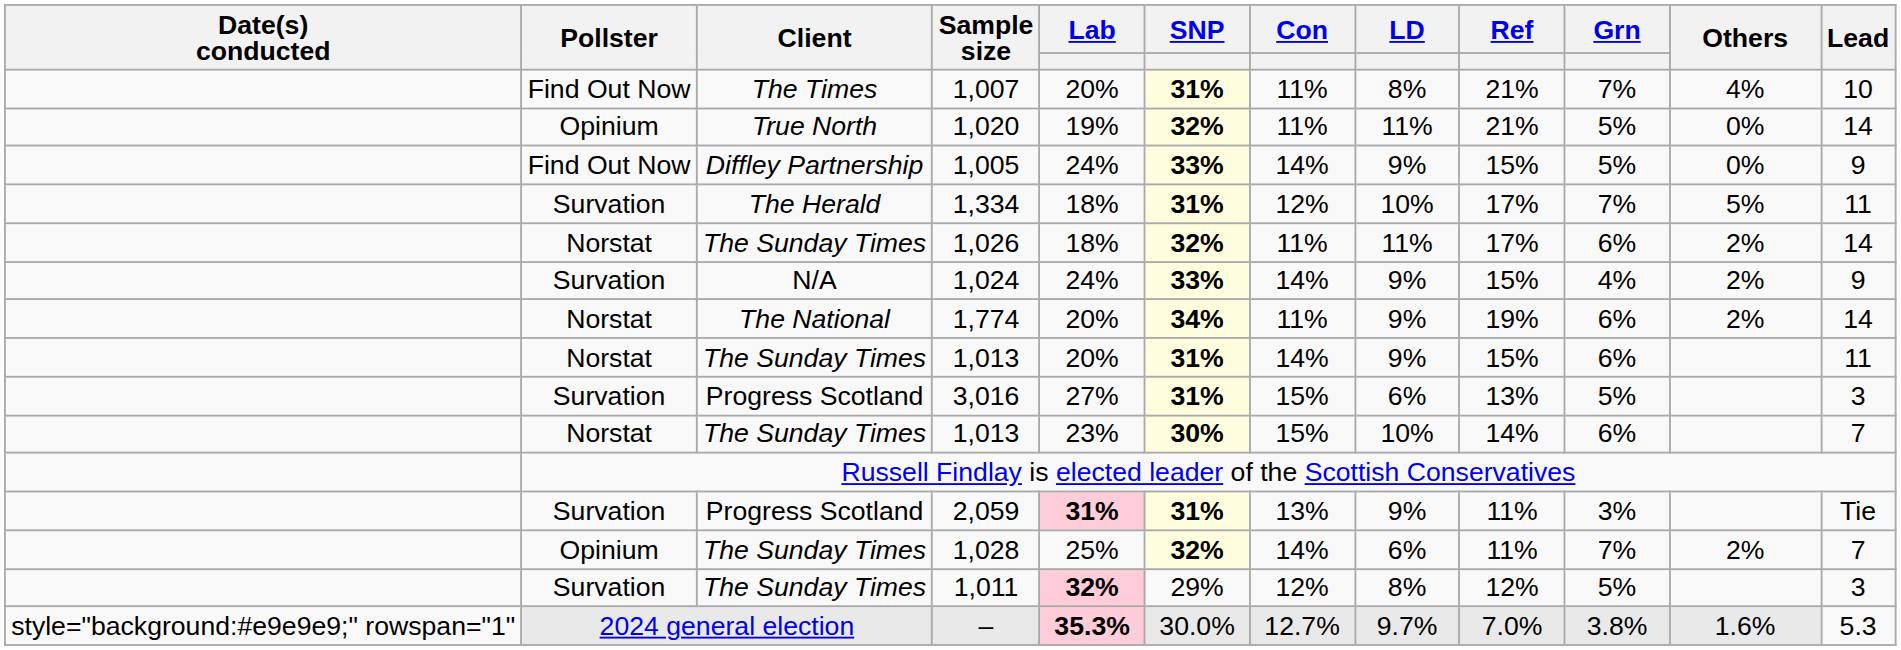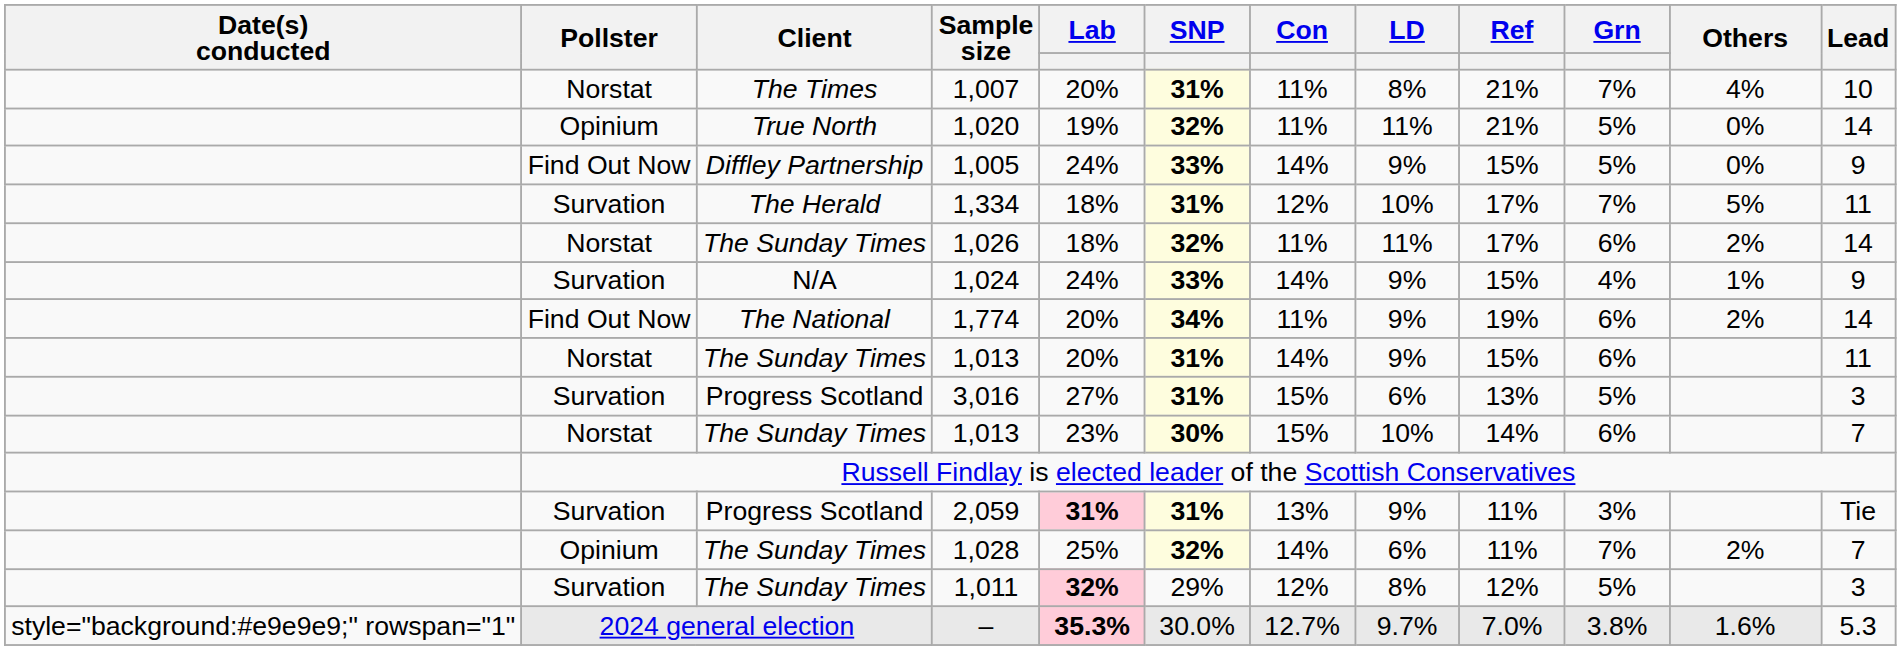(609, 89) Find Out Now -> (609, 89) Norstat
(1745, 281) 2% -> (1745, 281) 1%
(609, 319) Norstat -> (609, 319) Find Out Now
